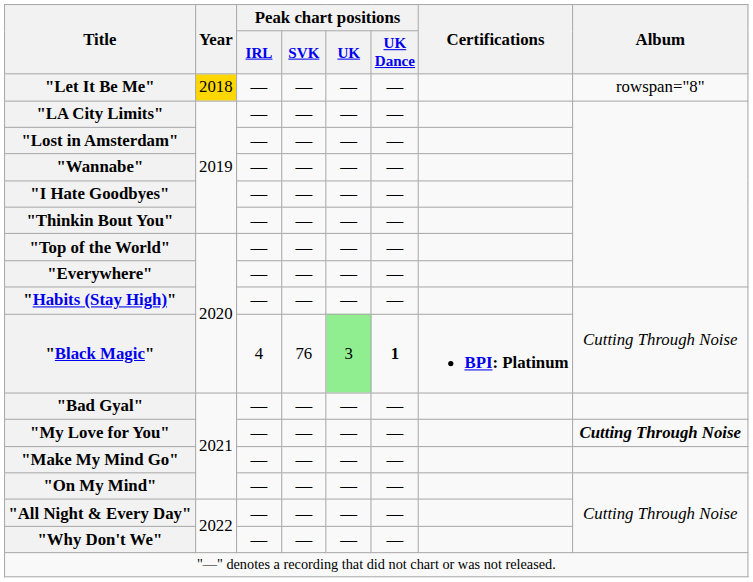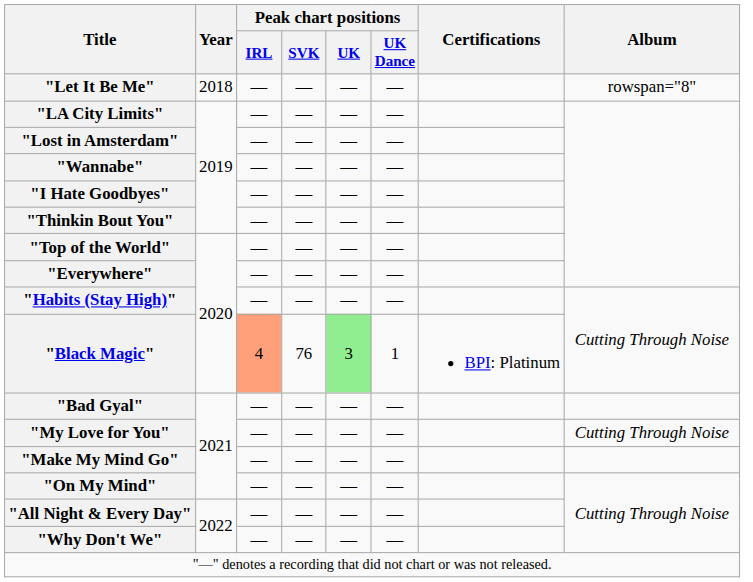(216, 87) gold background -> (216, 87) no background
(259, 353) no background -> (259, 353) lightsalmon background
(395, 353) bold -> (395, 353) normal
(495, 363) bold -> (491, 363) normal
(660, 432) bold -> (652, 432) normal
